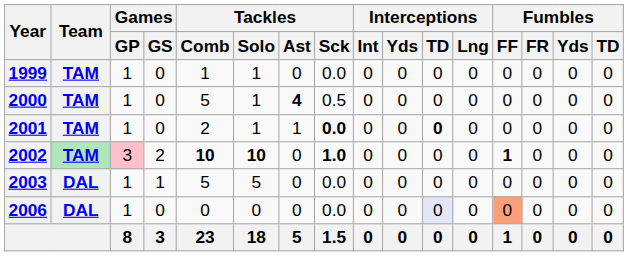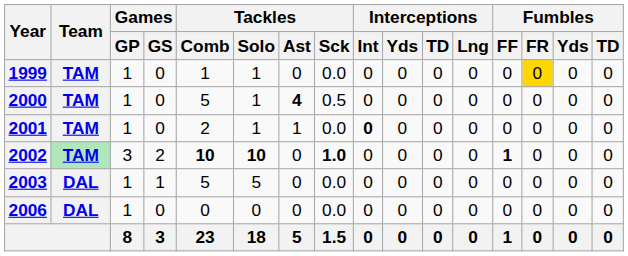(537, 73) no background -> (537, 73) gold background
(334, 127) bold -> (334, 127) normal
(368, 127) normal -> (368, 127) bold
(438, 127) bold -> (438, 127) normal
(127, 155) pink background -> (127, 155) no background
(438, 210) lavender background -> (438, 210) no background
(507, 210) lightsalmon background -> (507, 210) no background
